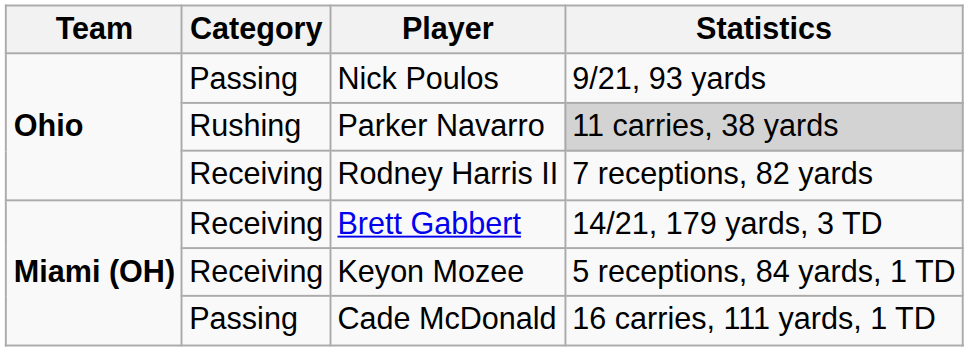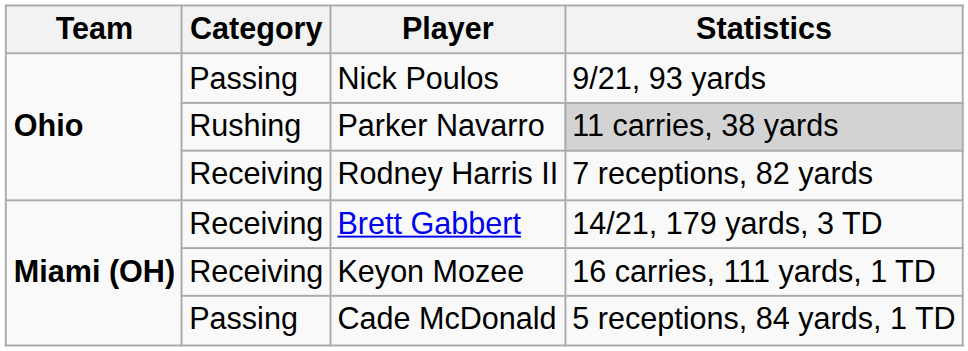(764, 271) 5 receptions, 84 yards, 1 TD -> (754, 271) 16 carries, 111 yards, 1 TD
(754, 320) 16 carries, 111 yards, 1 TD -> (764, 320) 5 receptions, 84 yards, 1 TD
